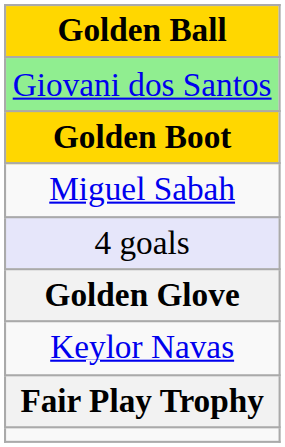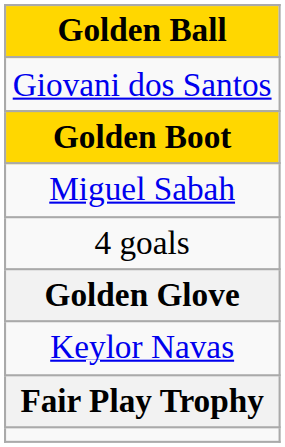(142, 83) lightgreen background -> (142, 83) no background
(142, 242) lavender background -> (142, 242) no background
